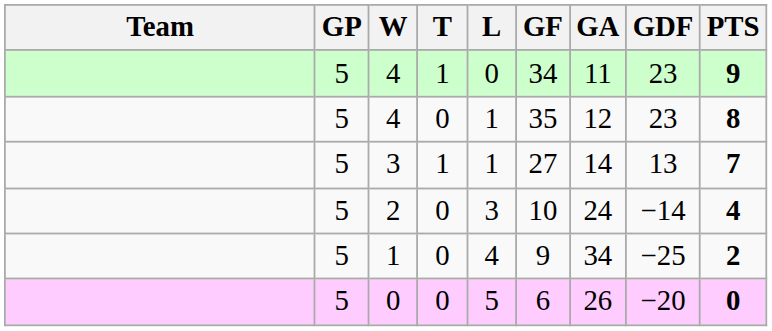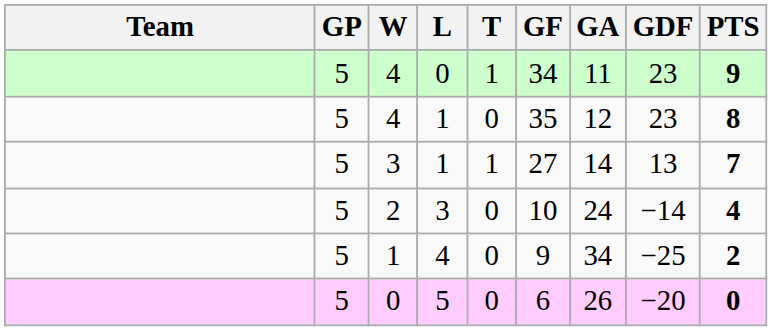columns swapped: (442, 27) <-> (492, 27)
